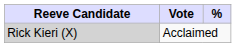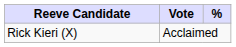(42, 33) lightgrey background -> (42, 33) no background
